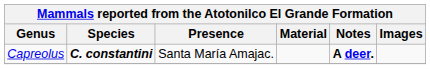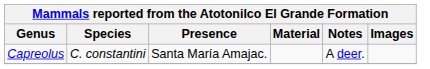(111, 53) bold -> (108, 53) normal
(353, 53) bold -> (345, 53) normal
